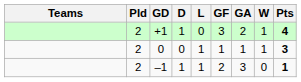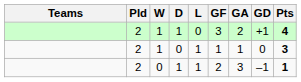columns swapped: (264, 13) <-> (161, 13)
